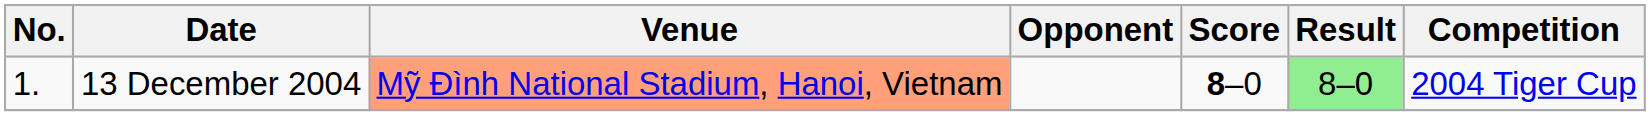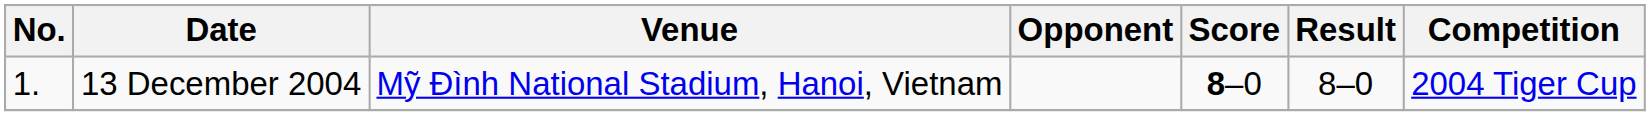(689, 82) lightsalmon background -> (689, 82) no background
(1346, 82) lightgreen background -> (1346, 82) no background
